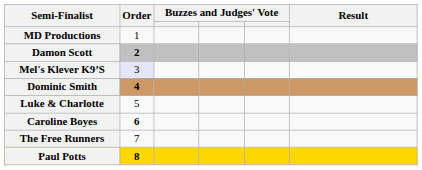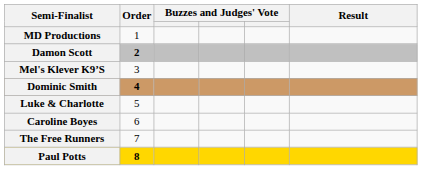(137, 69) lavender background -> (137, 69) no background
(137, 121) bold -> (137, 121) normal
